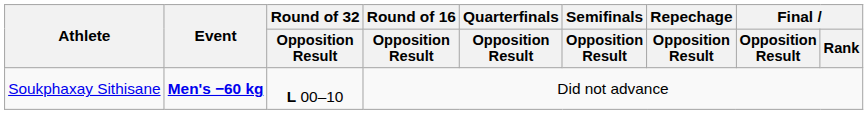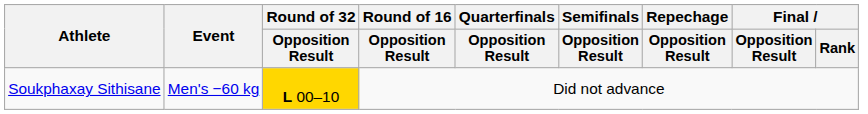(216, 89) bold -> (214, 89) normal
(315, 98) no background -> (311, 98) gold background
